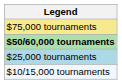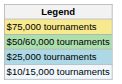(61, 41) bold -> (58, 41) normal
